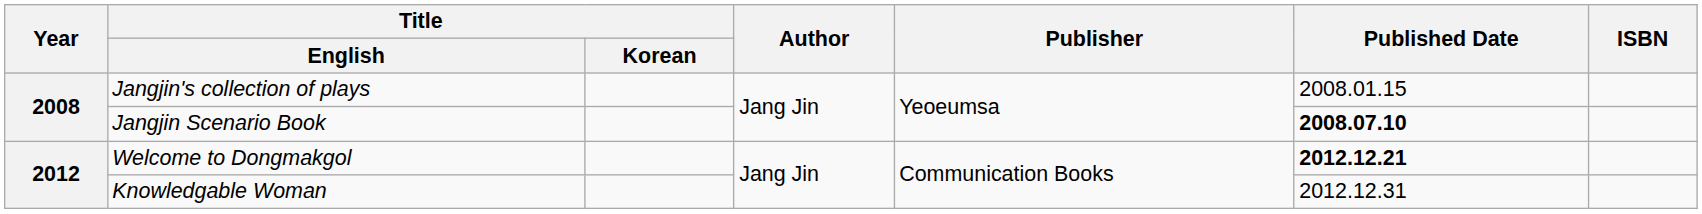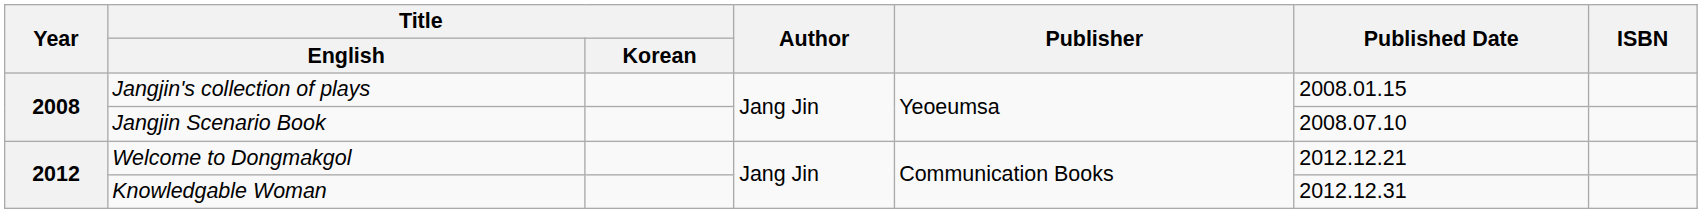(1353, 123) bold -> (1353, 123) normal
(1353, 157) bold -> (1353, 157) normal
